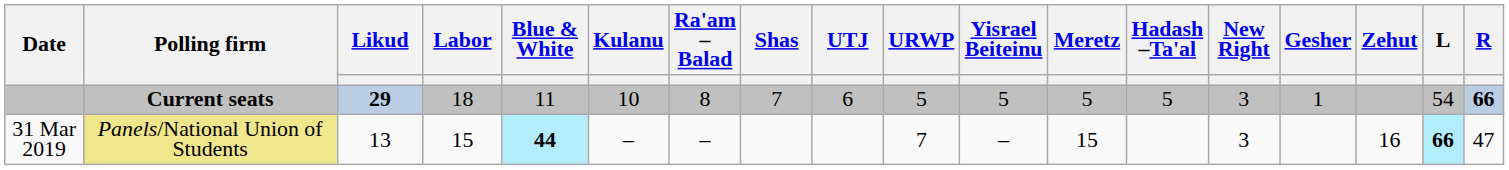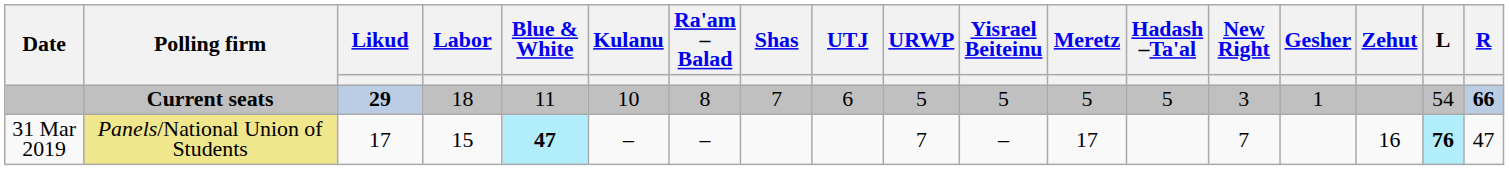(380, 139) 13 -> (380, 139) 17
(545, 139) 44 -> (545, 139) 47
(1087, 139) 15 -> (1087, 139) 17
(1244, 139) 3 -> (1244, 139) 7
(1443, 139) 66 -> (1443, 139) 76
